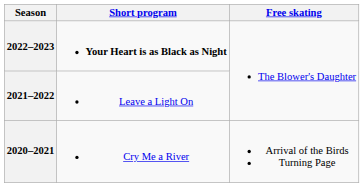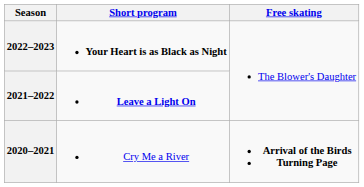(143, 102) normal -> (143, 102) bold
(294, 157) normal -> (294, 157) bold
